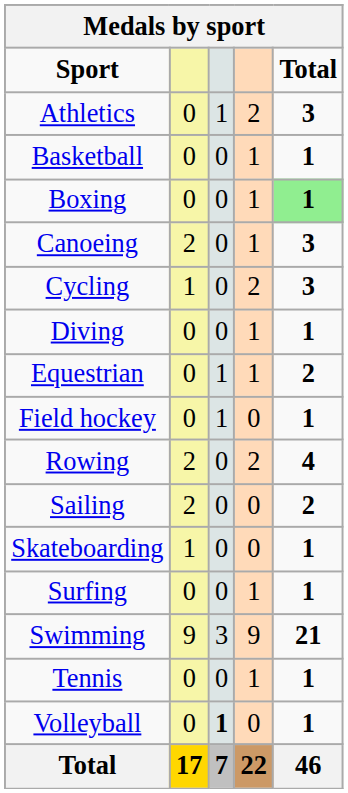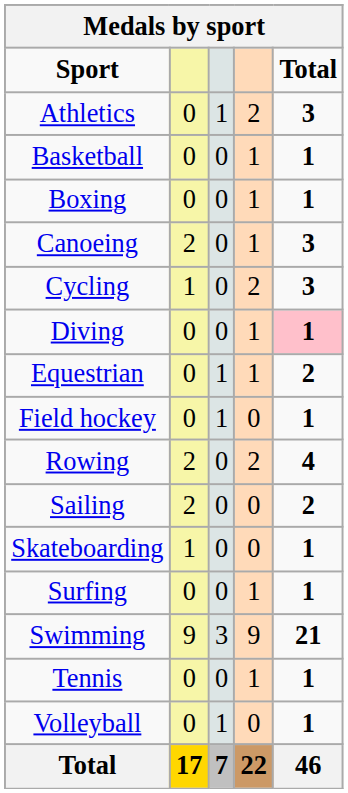(308, 199) lightgreen background -> (308, 199) no background
(308, 330) no background -> (308, 330) pink background
(222, 722) bold -> (222, 722) normal
